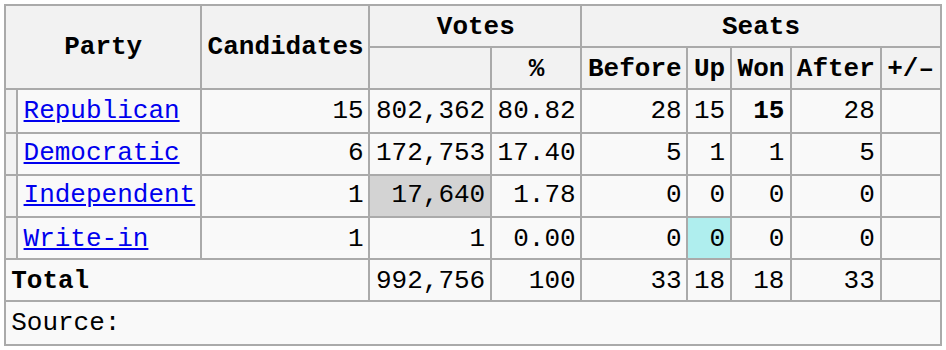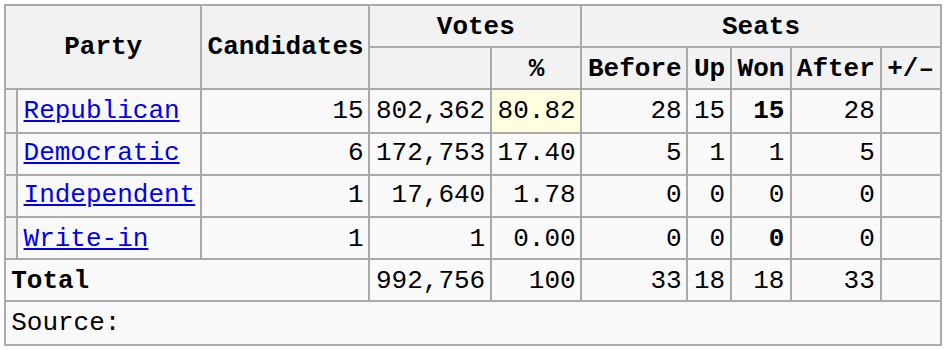(537, 111) no background -> (537, 111) lightyellow background
(438, 196) lightgrey background -> (438, 196) no background
(717, 238) paleturquoise background -> (717, 238) no background
(777, 238) normal -> (777, 238) bold
